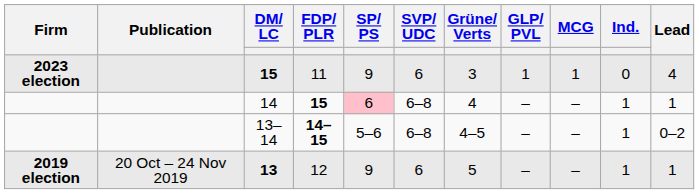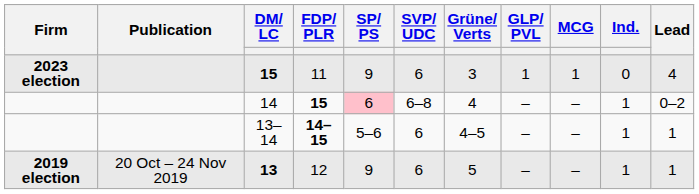(672, 103) 1 -> (672, 103) 0–2
(419, 133) 6–8 -> (419, 133) 6
(672, 133) 0–2 -> (672, 133) 1
